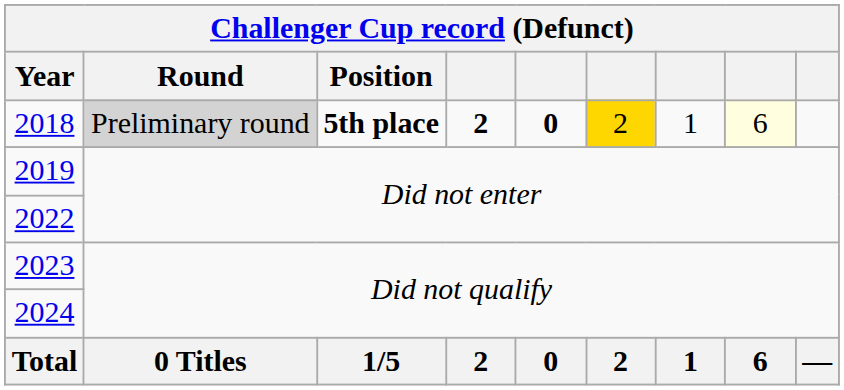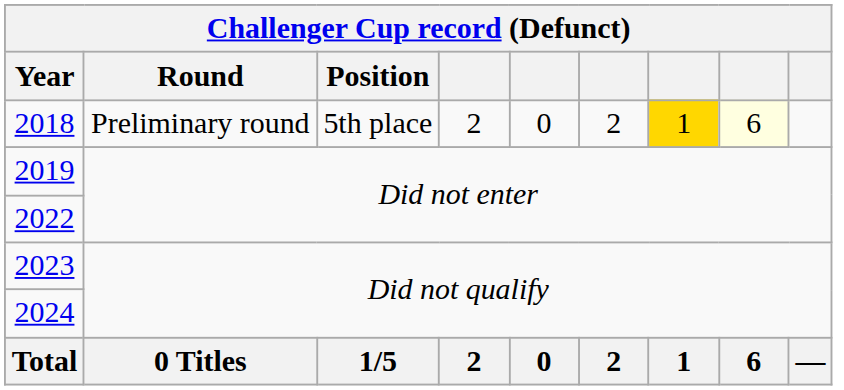(200, 123) lightgrey background -> (200, 123) no background
(381, 123) bold -> (378, 123) normal
(481, 123) bold -> (474, 123) normal
(551, 123) bold -> (544, 123) normal
(621, 123) gold background -> (614, 123) no background
(690, 123) no background -> (684, 123) gold background
